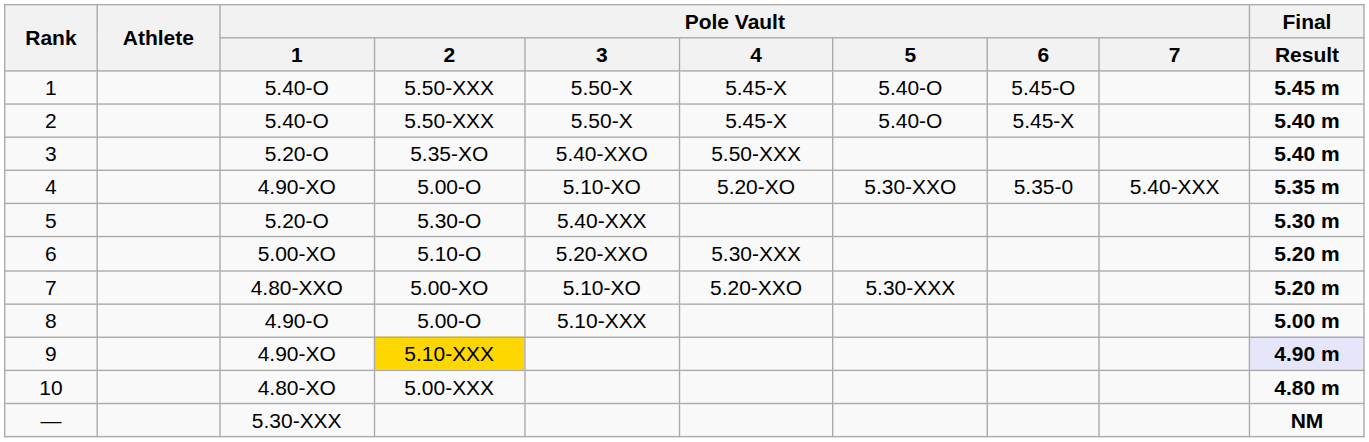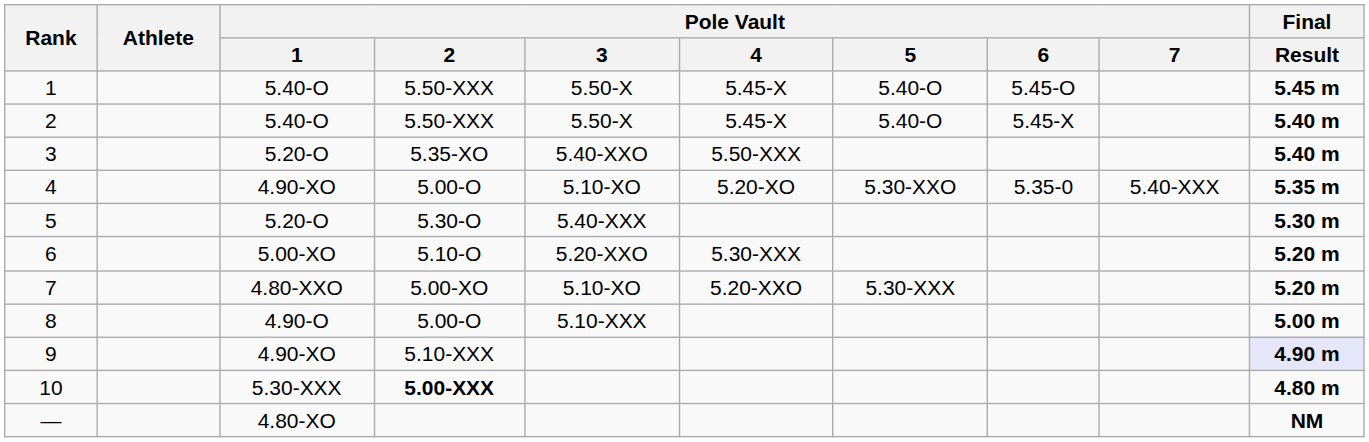(449, 354) gold background -> (449, 354) no background
(297, 387) 4.80-XO -> (297, 387) 5.30-XXX
(449, 387) normal -> (449, 387) bold
(297, 420) 5.30-XXX -> (297, 420) 4.80-XO
